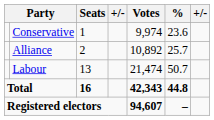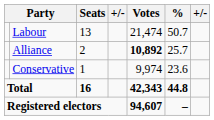rows swapped: (29, 69) <-> (43, 32)
(146, 50) normal -> (146, 50) bold
